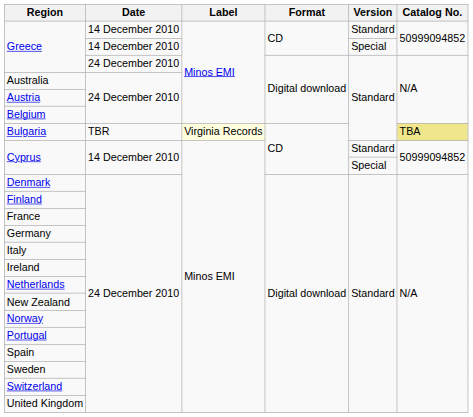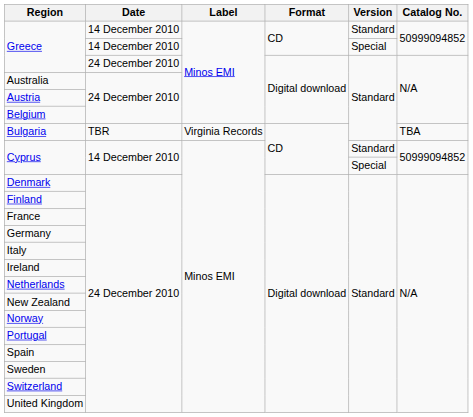(223, 132) lightyellow background -> (223, 132) no background
(410, 132) khaki background -> (410, 132) no background
